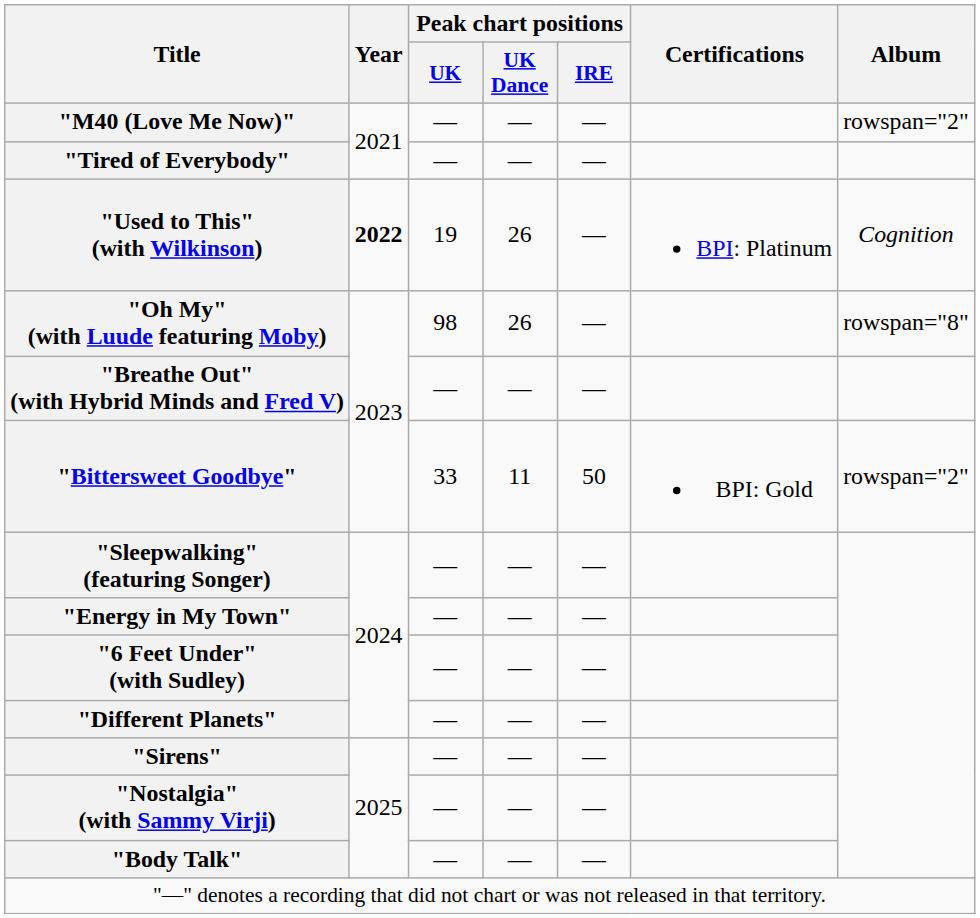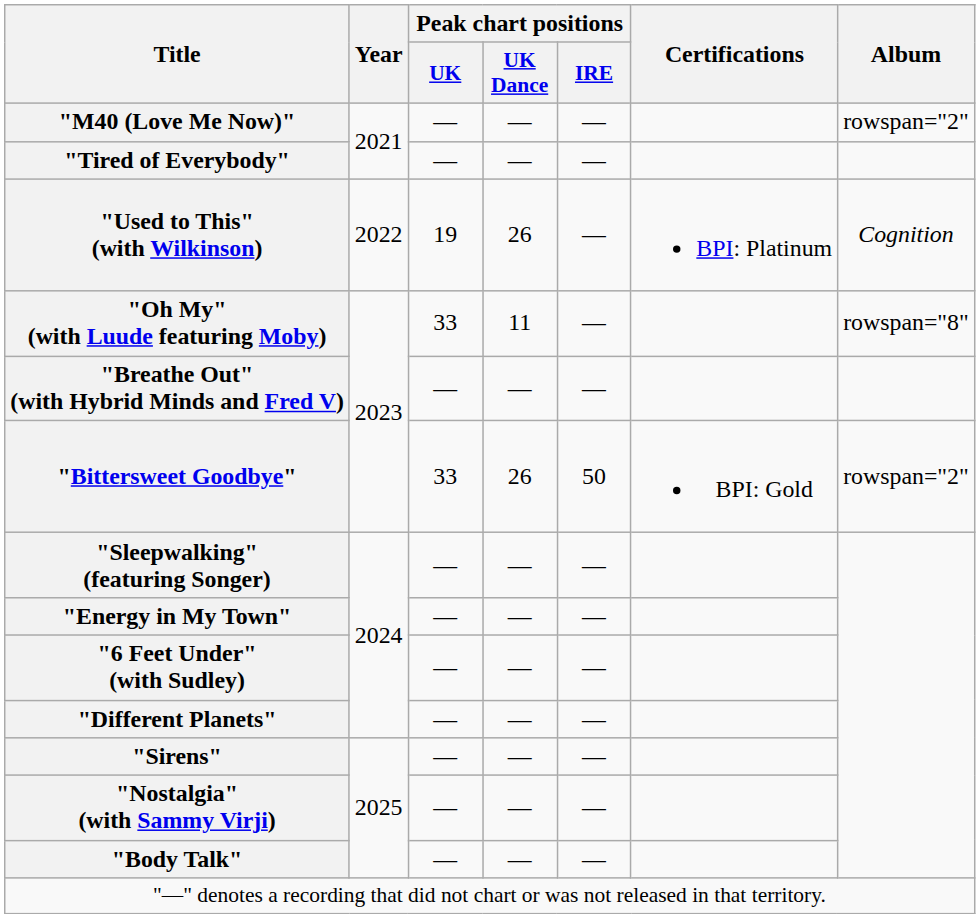(379, 234) bold -> (379, 234) normal
(445, 323) 98 -> (445, 323) 33
(520, 323) 26 -> (520, 323) 11
(520, 476) 11 -> (520, 476) 26
